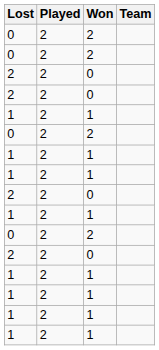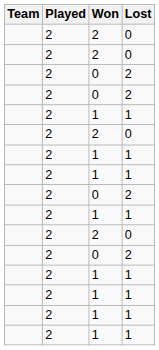columns swapped: (135, 14) <-> (21, 14)
